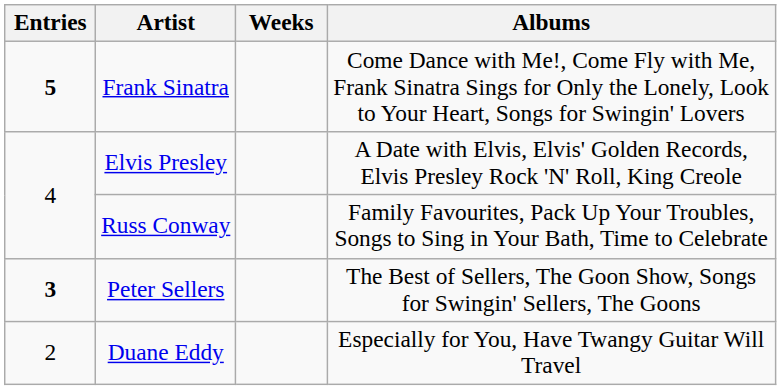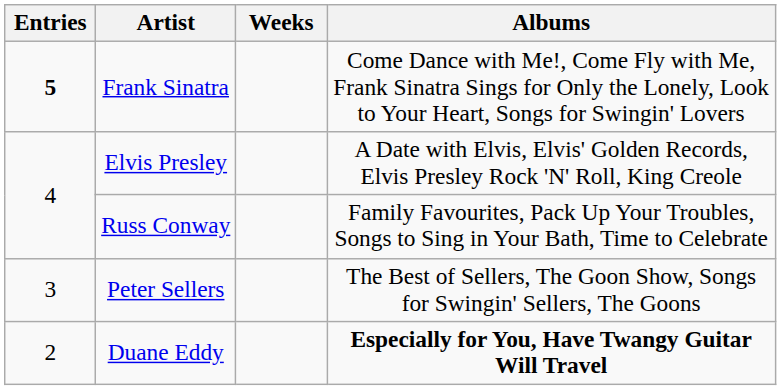(50, 289) bold -> (50, 289) normal
(551, 352) normal -> (551, 352) bold
